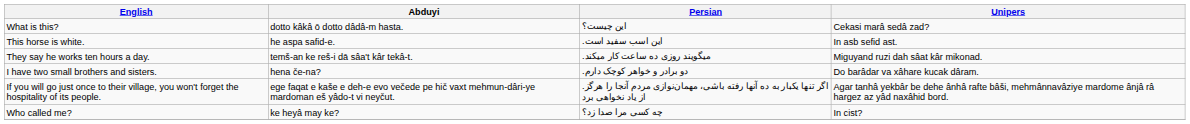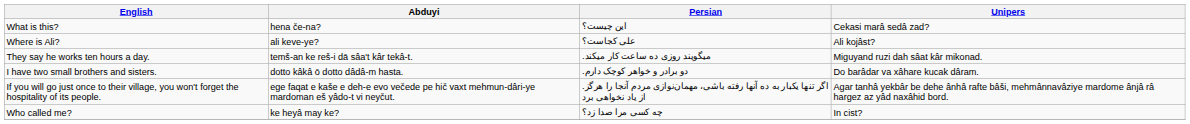(337, 26) dotto kâkâ ō dotto dâdâ-m hasta. -> (295, 26) hena če-na?
+ row: (33, 41)
- row: (45, 41)
(295, 72) hena če-na? -> (337, 72) dotto kâkâ ō dotto dâdâ-m hasta.
